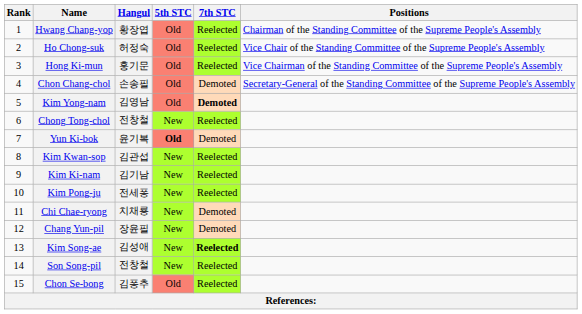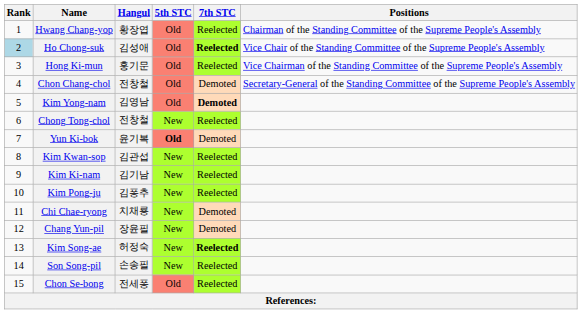(19, 47) no background -> (19, 47) lightblue background
(134, 47) 허정숙 -> (134, 47) 김성애
(217, 47) normal -> (217, 47) bold
(134, 83) 손송필 -> (134, 83) 전창철
(134, 192) 전세퐁 -> (134, 192) 김퐁추
(134, 247) 김성애 -> (134, 247) 허정숙
(134, 265) 전창철 -> (134, 265) 손송필
(134, 283) 김퐁추 -> (134, 283) 전세퐁
